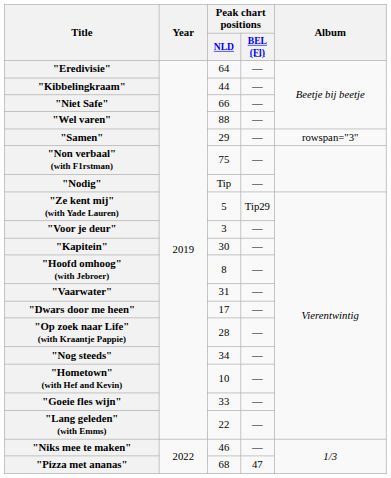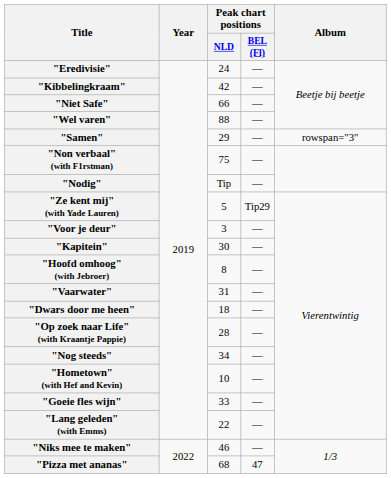(224, 69) 64 -> (224, 69) 24
(224, 86) 44 -> (224, 86) 42
(224, 309) 17 -> (224, 309) 18
